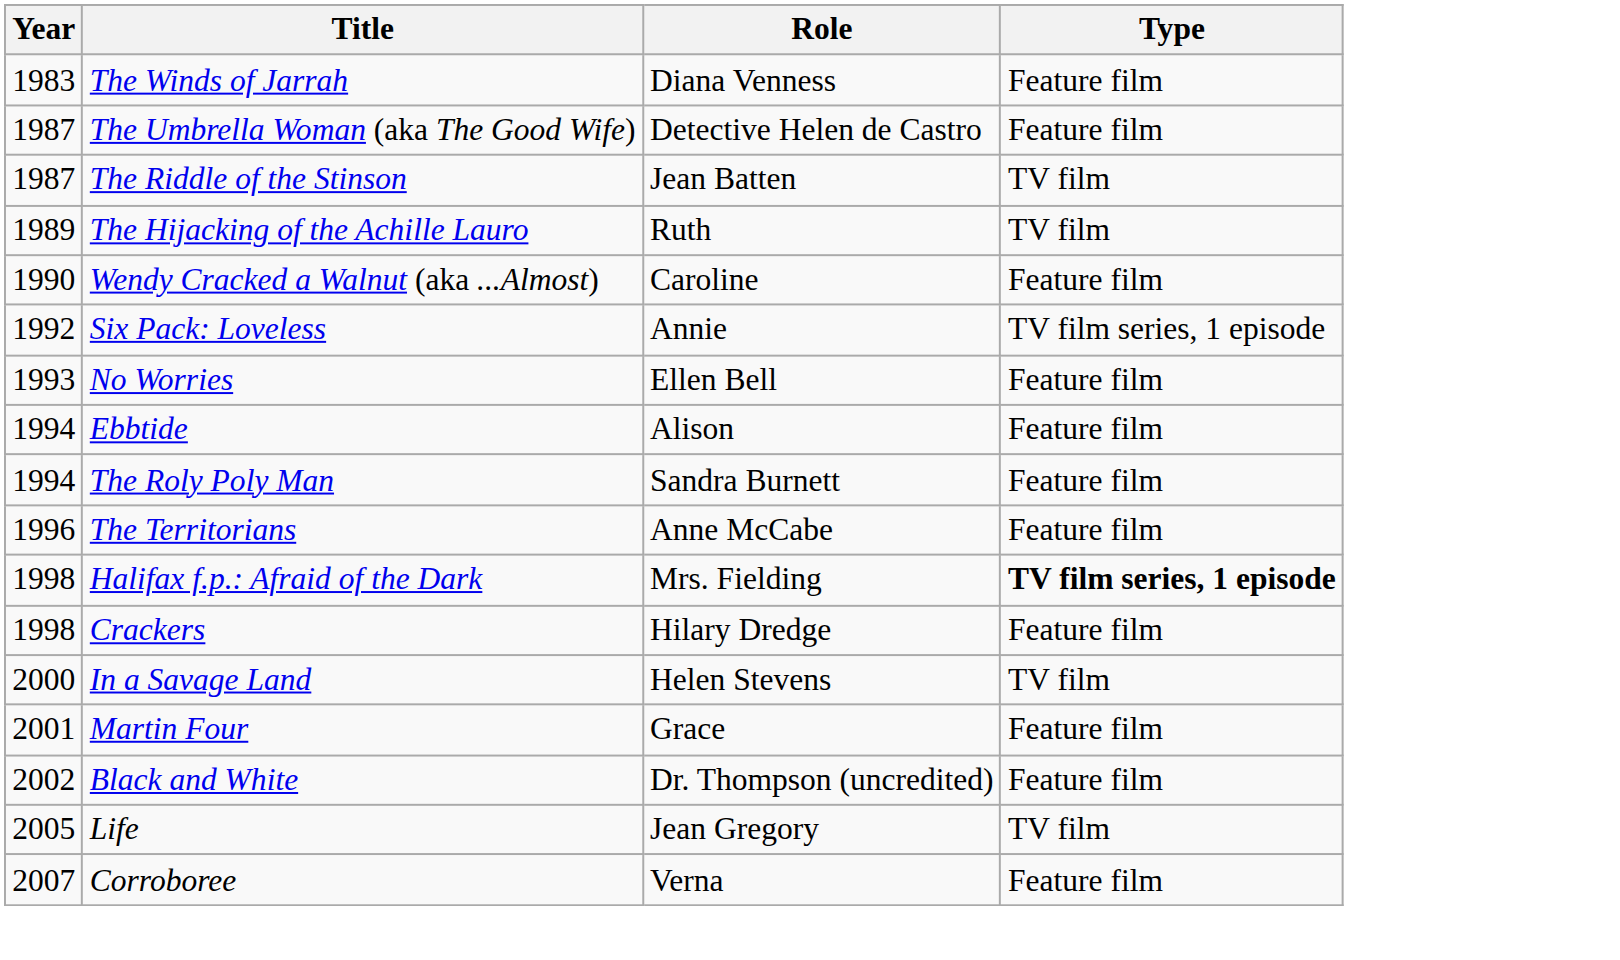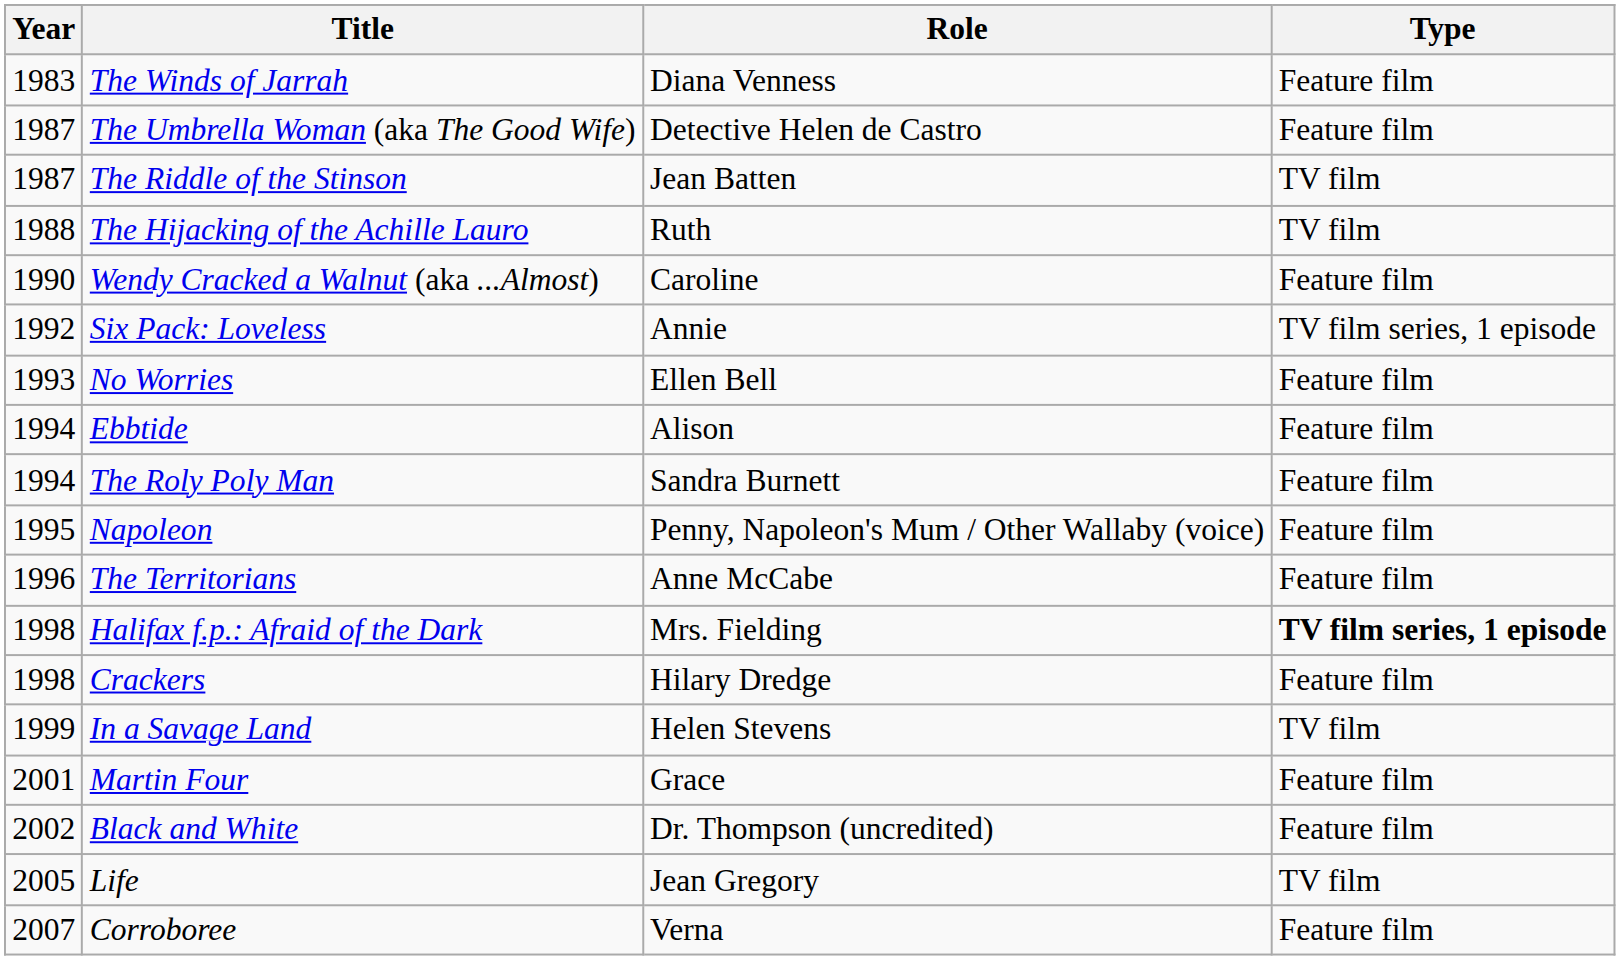(44, 229) 1989 -> (44, 229) 1988
+ row: (151, 529)
(44, 679) 2000 -> (44, 729) 1999
